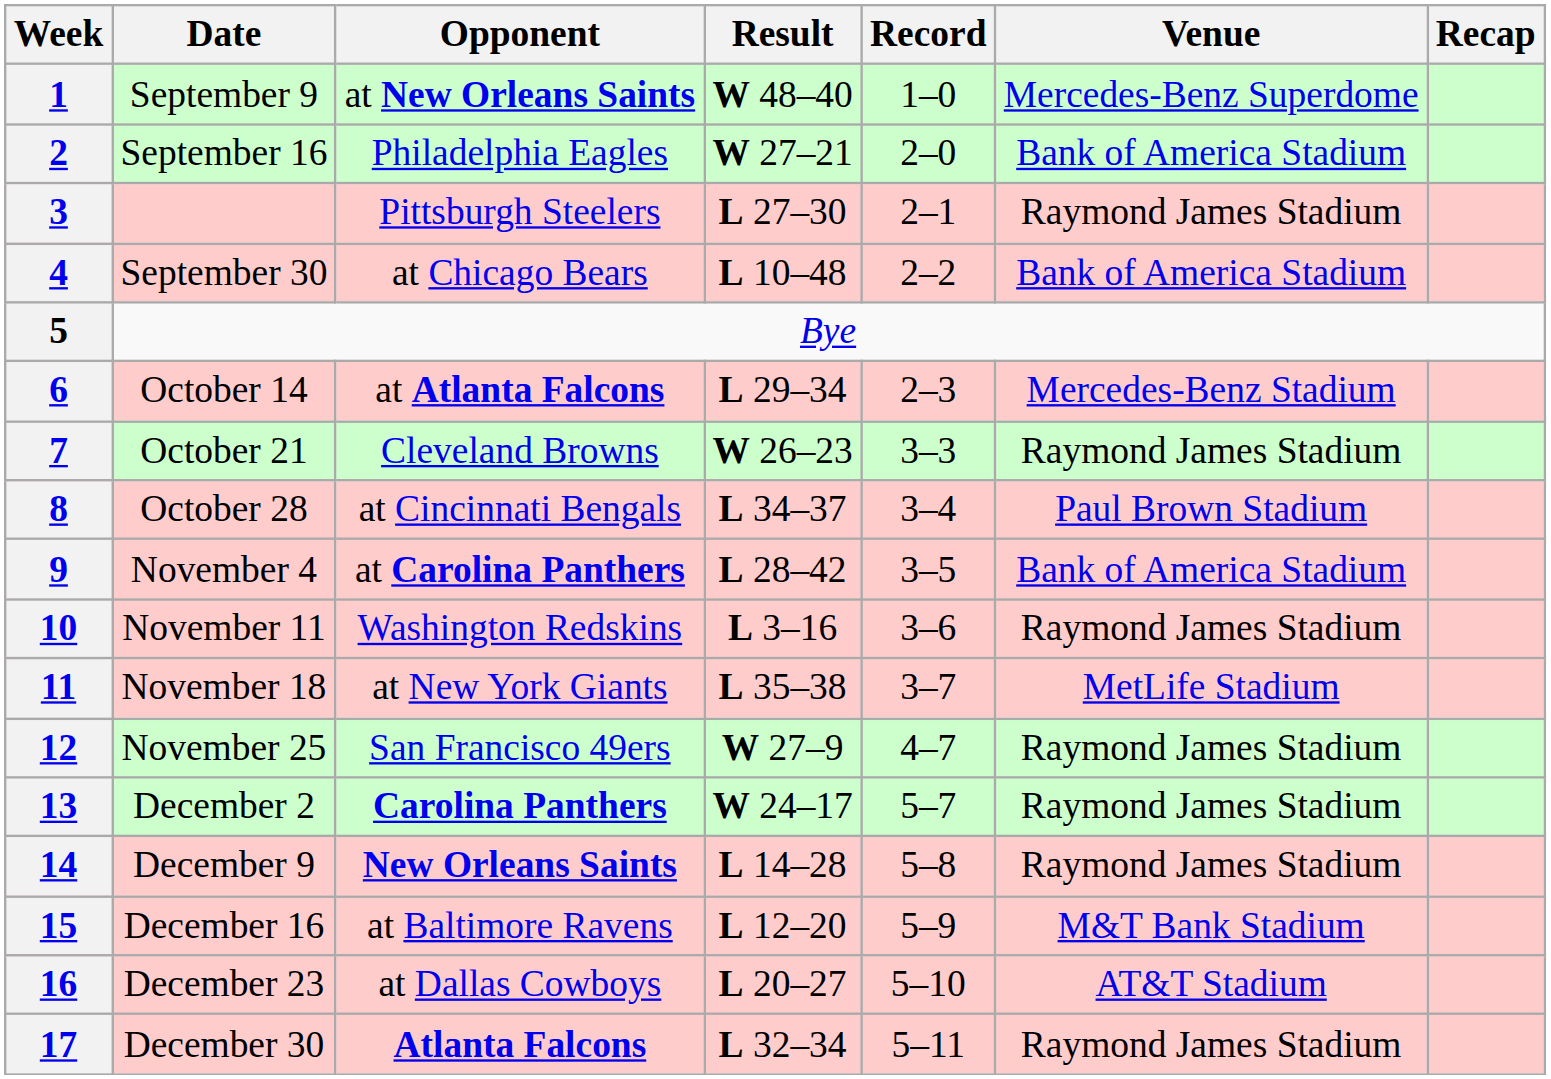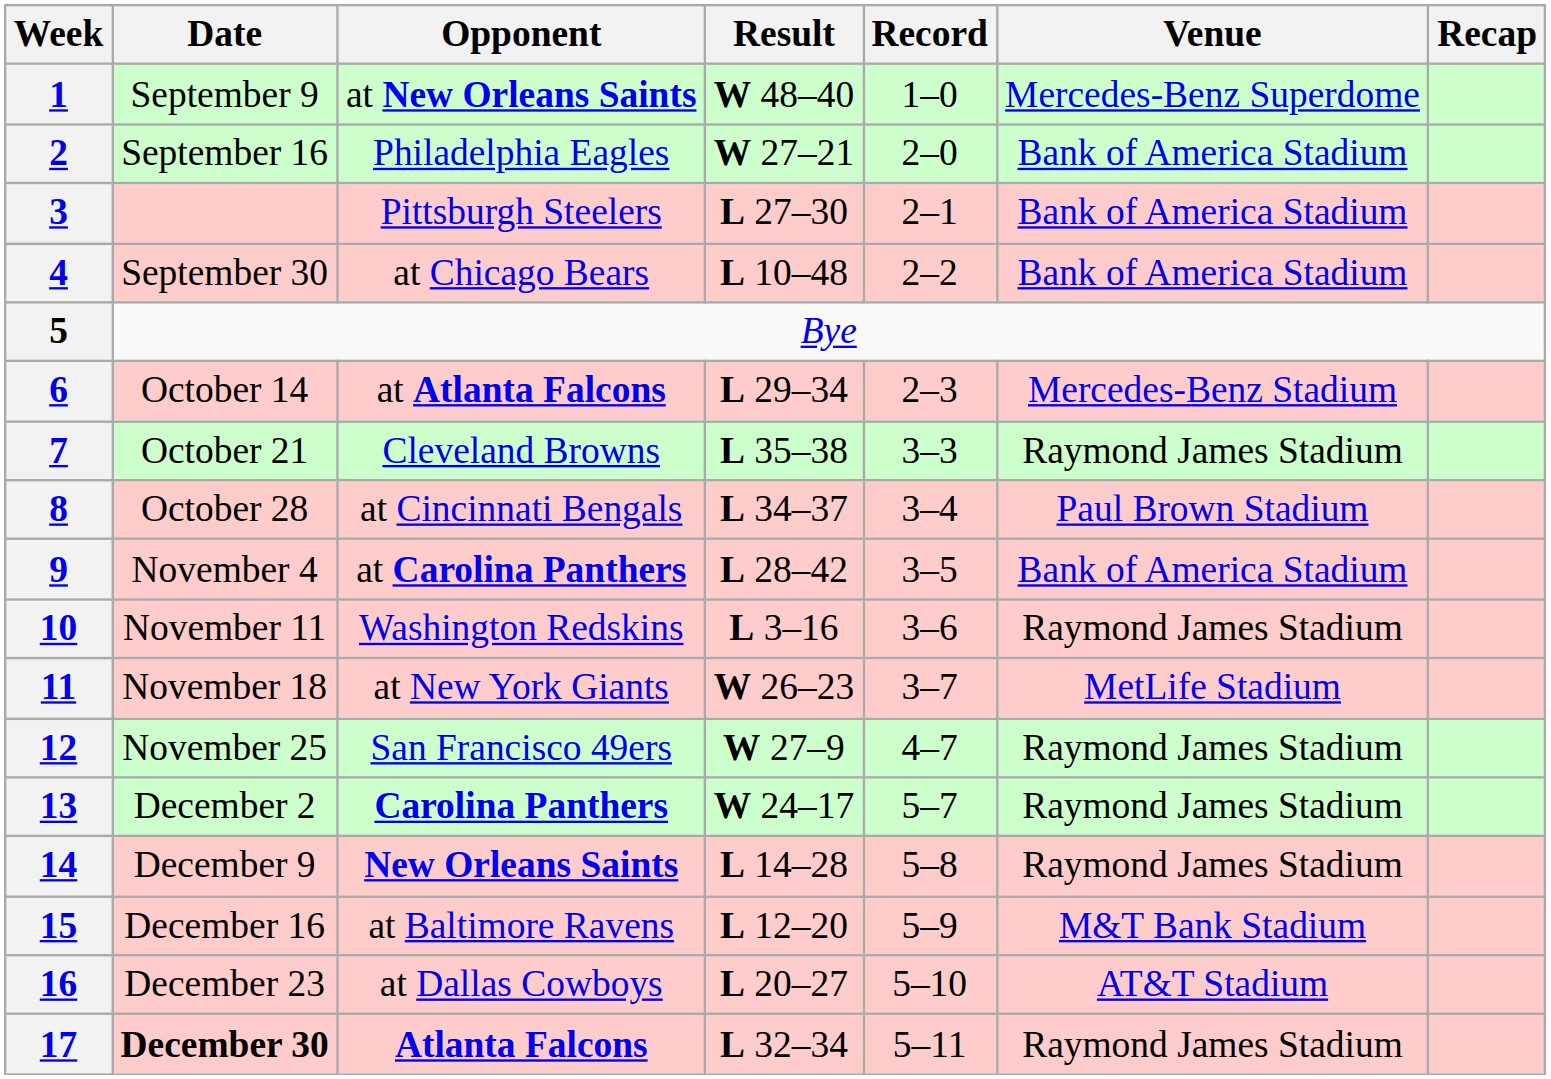(1211, 212) Raymond James Stadium -> (1213, 212) Bank of America Stadium
(783, 449) W 26–23 -> (784, 449) L 35–38
(783, 687) L 35–38 -> (784, 687) W 26–23
(224, 1043) normal -> (225, 1043) bold
